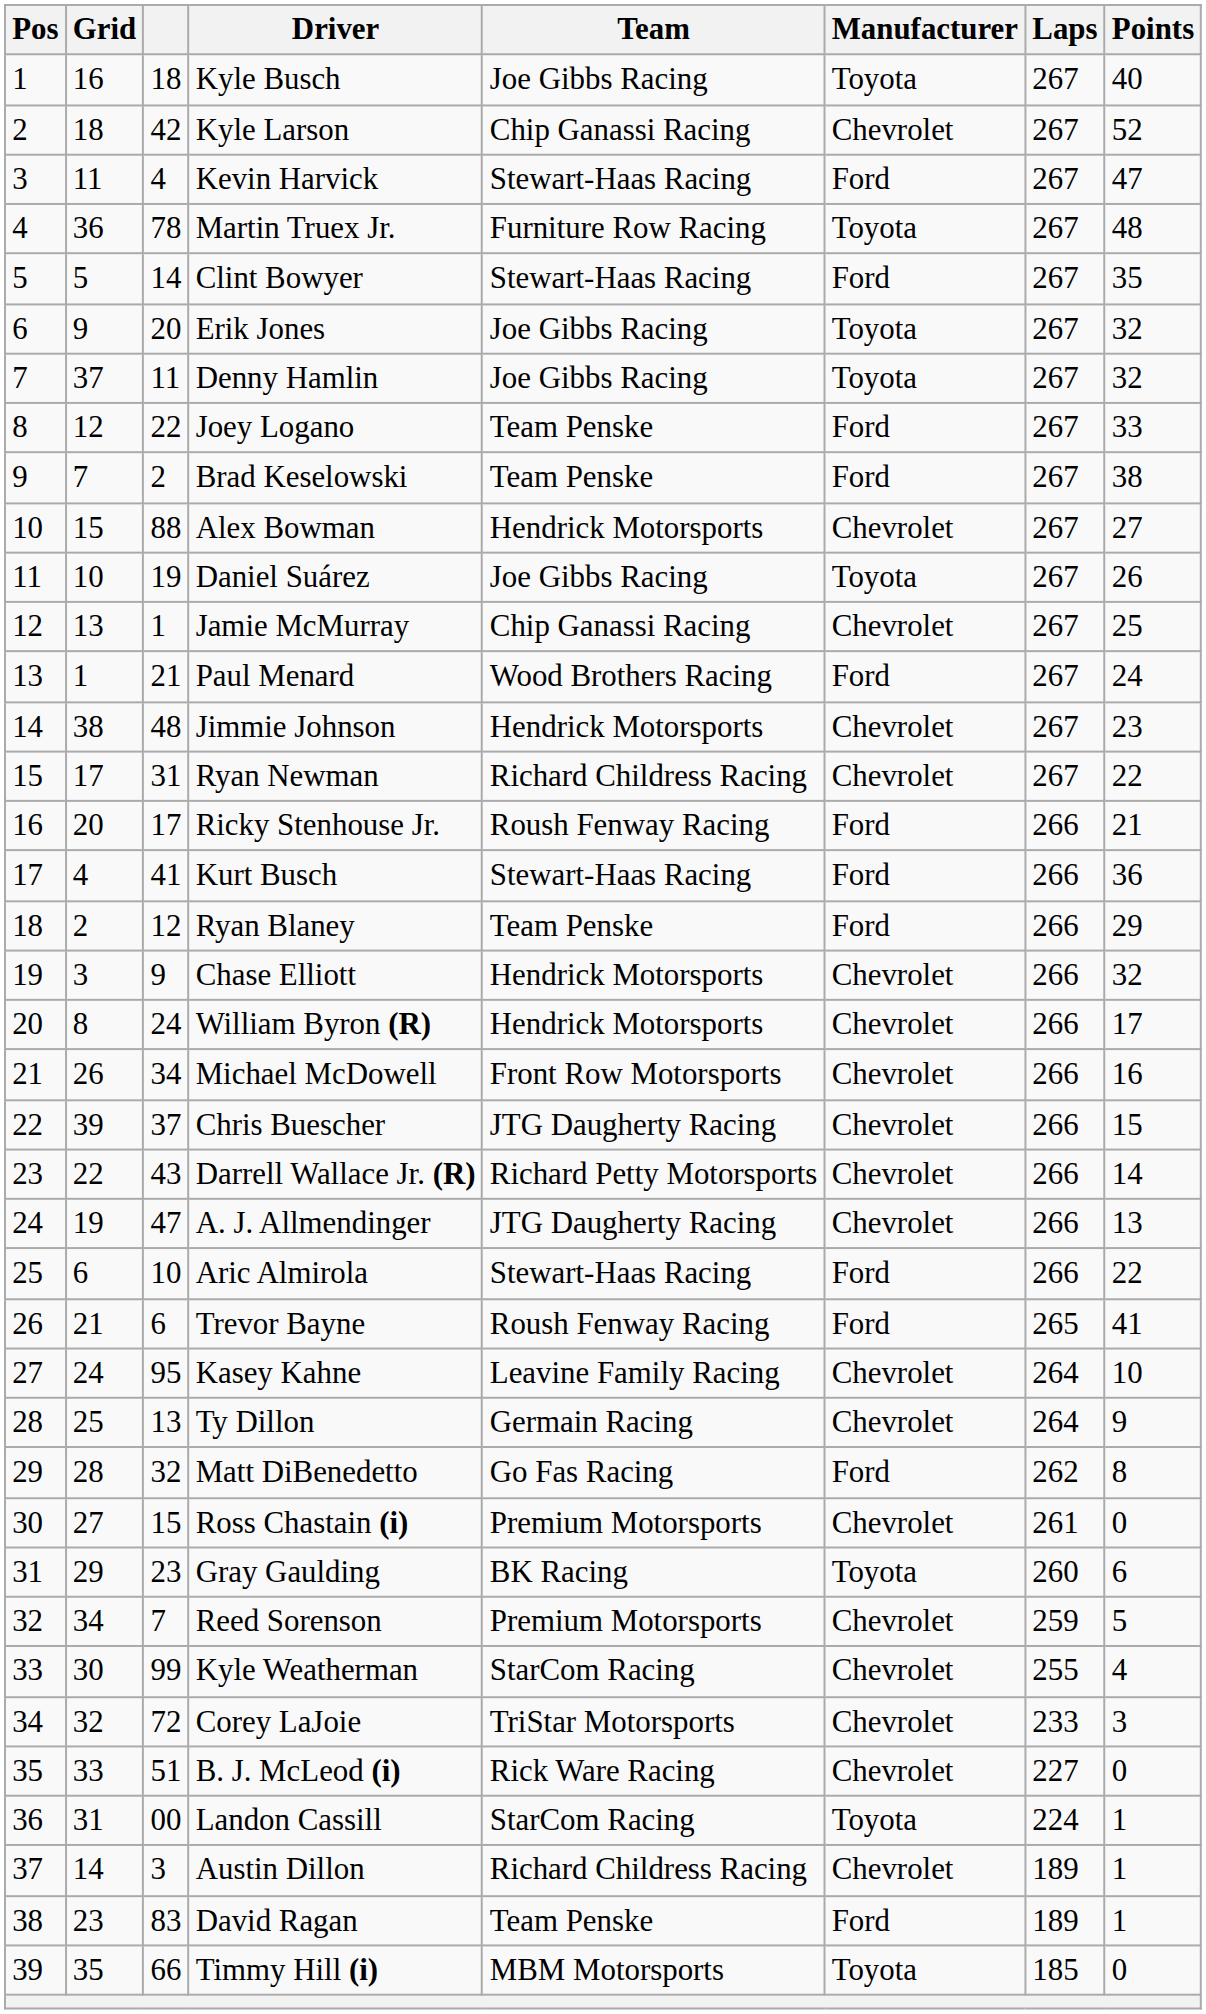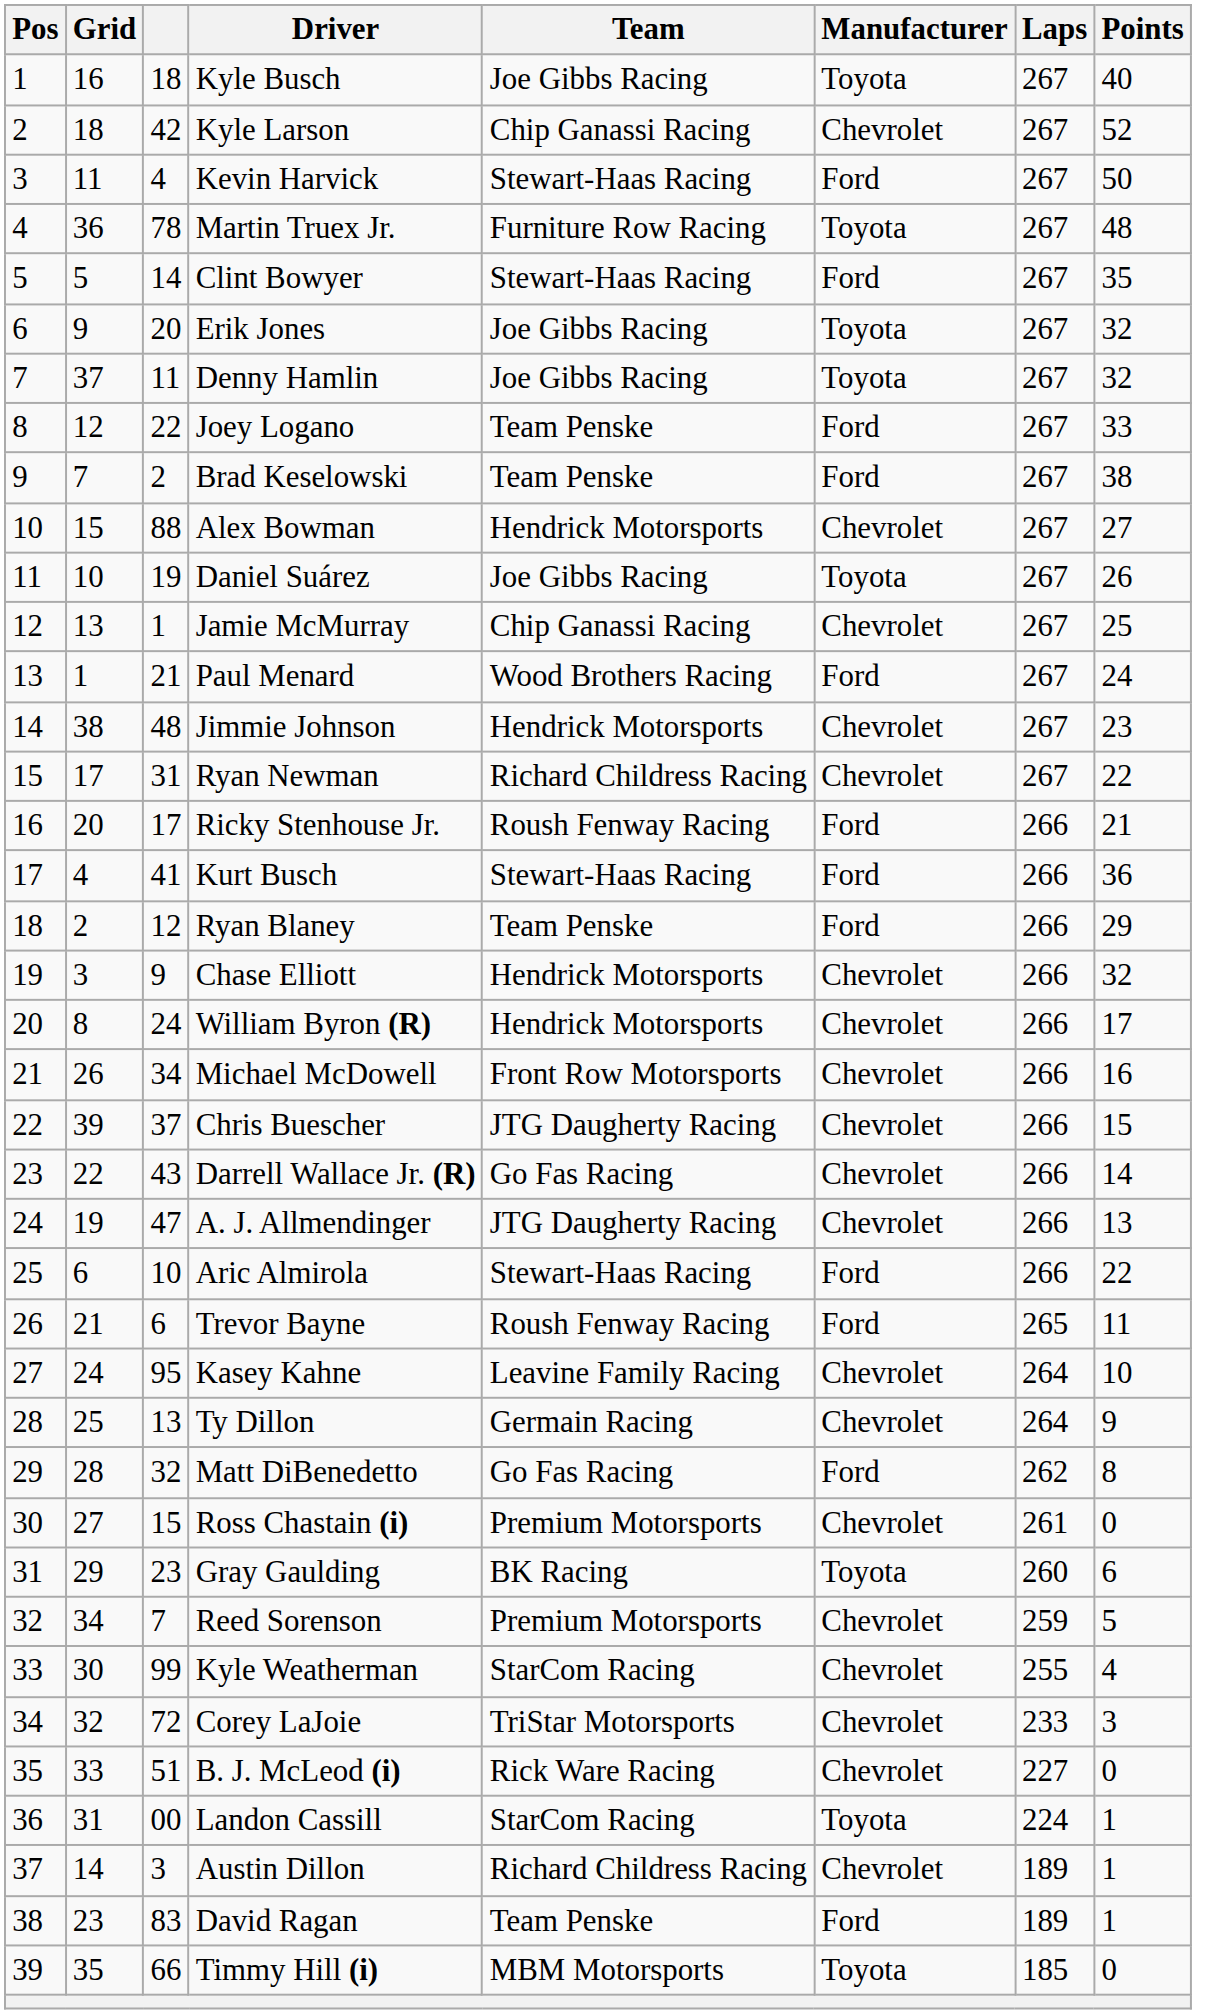(1127, 178) 47 -> (1117, 178) 50
(654, 1173) Richard Petty Motorsports -> (582, 1173) Go Fas Racing
(1127, 1322) 41 -> (1116, 1322) 11
